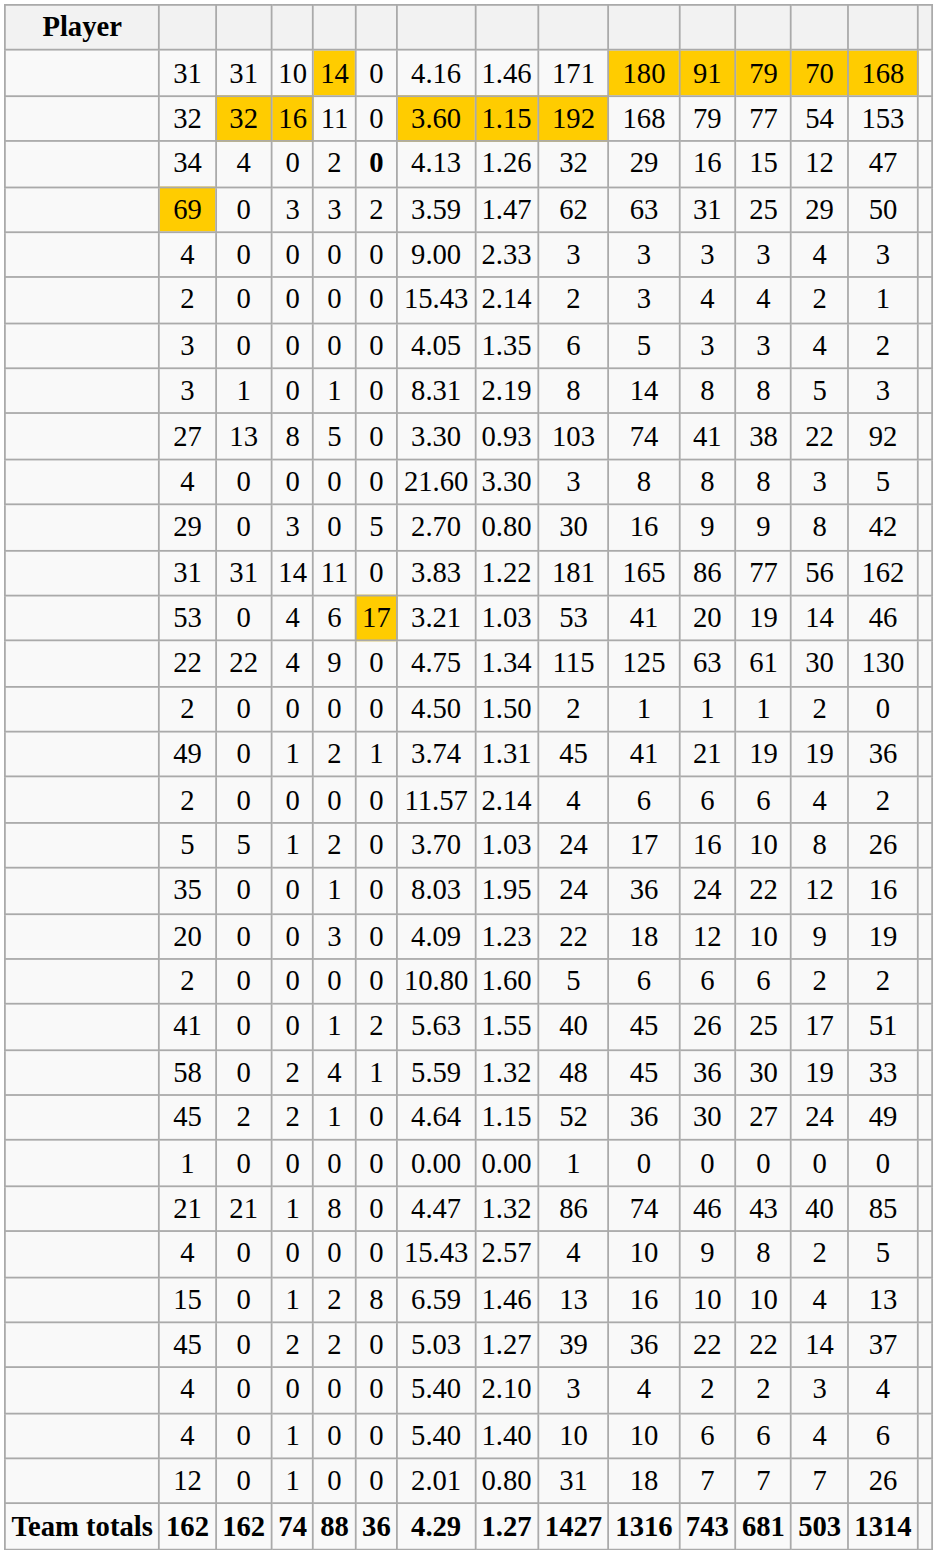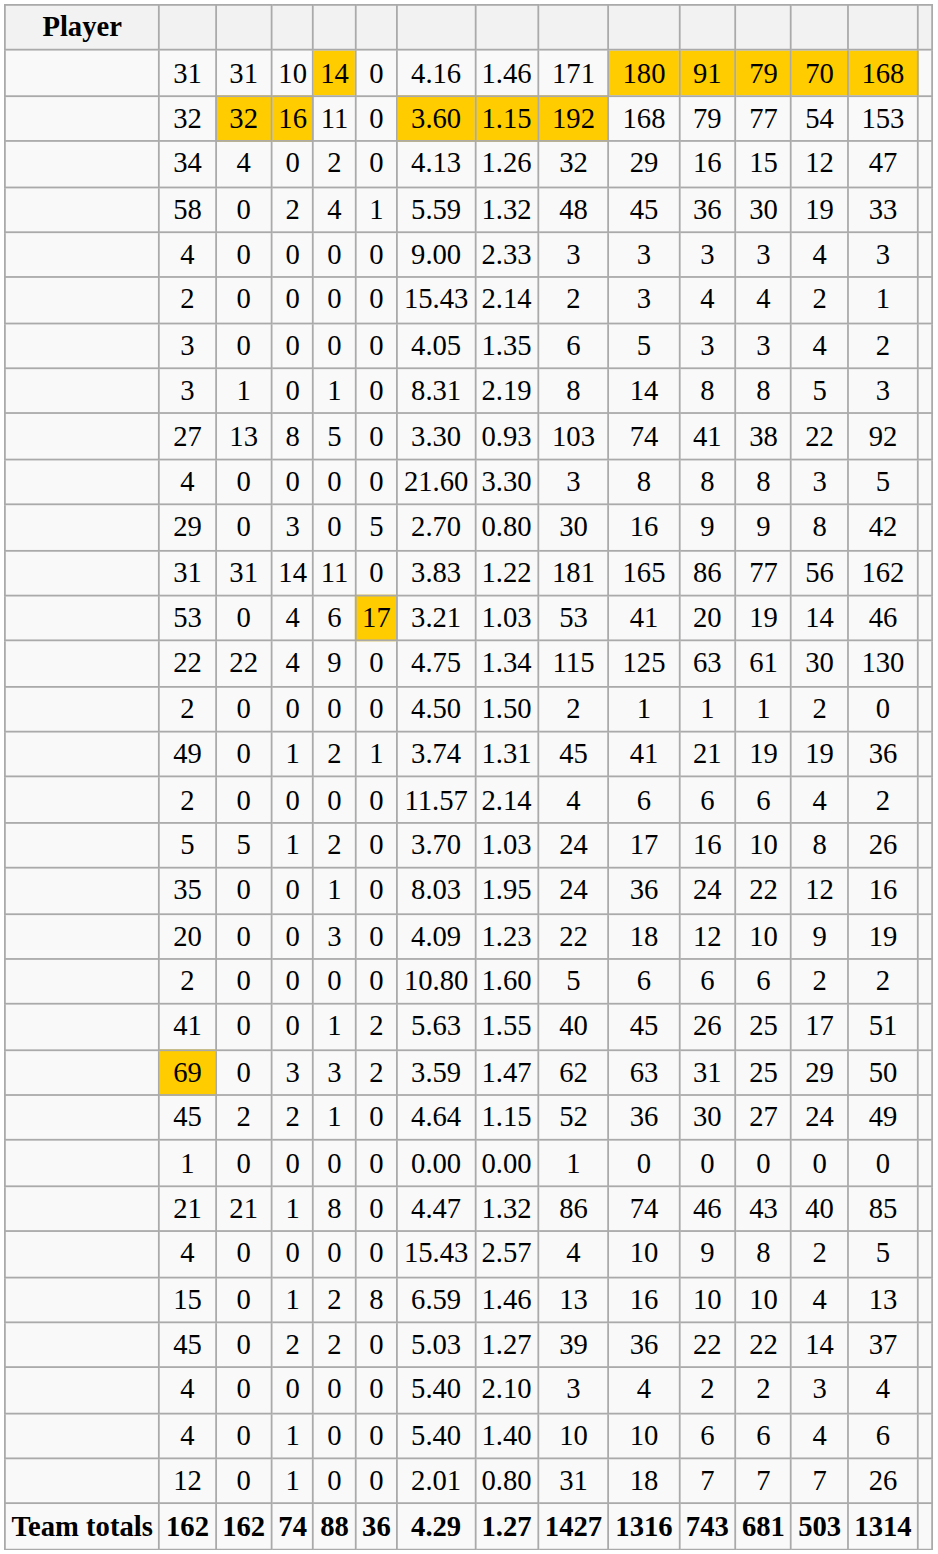(376, 163) bold -> (376, 163) normal
rows swapped: (188, 208) <-> (188, 1071)
